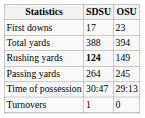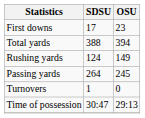(93, 58) bold -> (93, 58) normal
rows swapped: (26, 105) <-> (44, 89)
